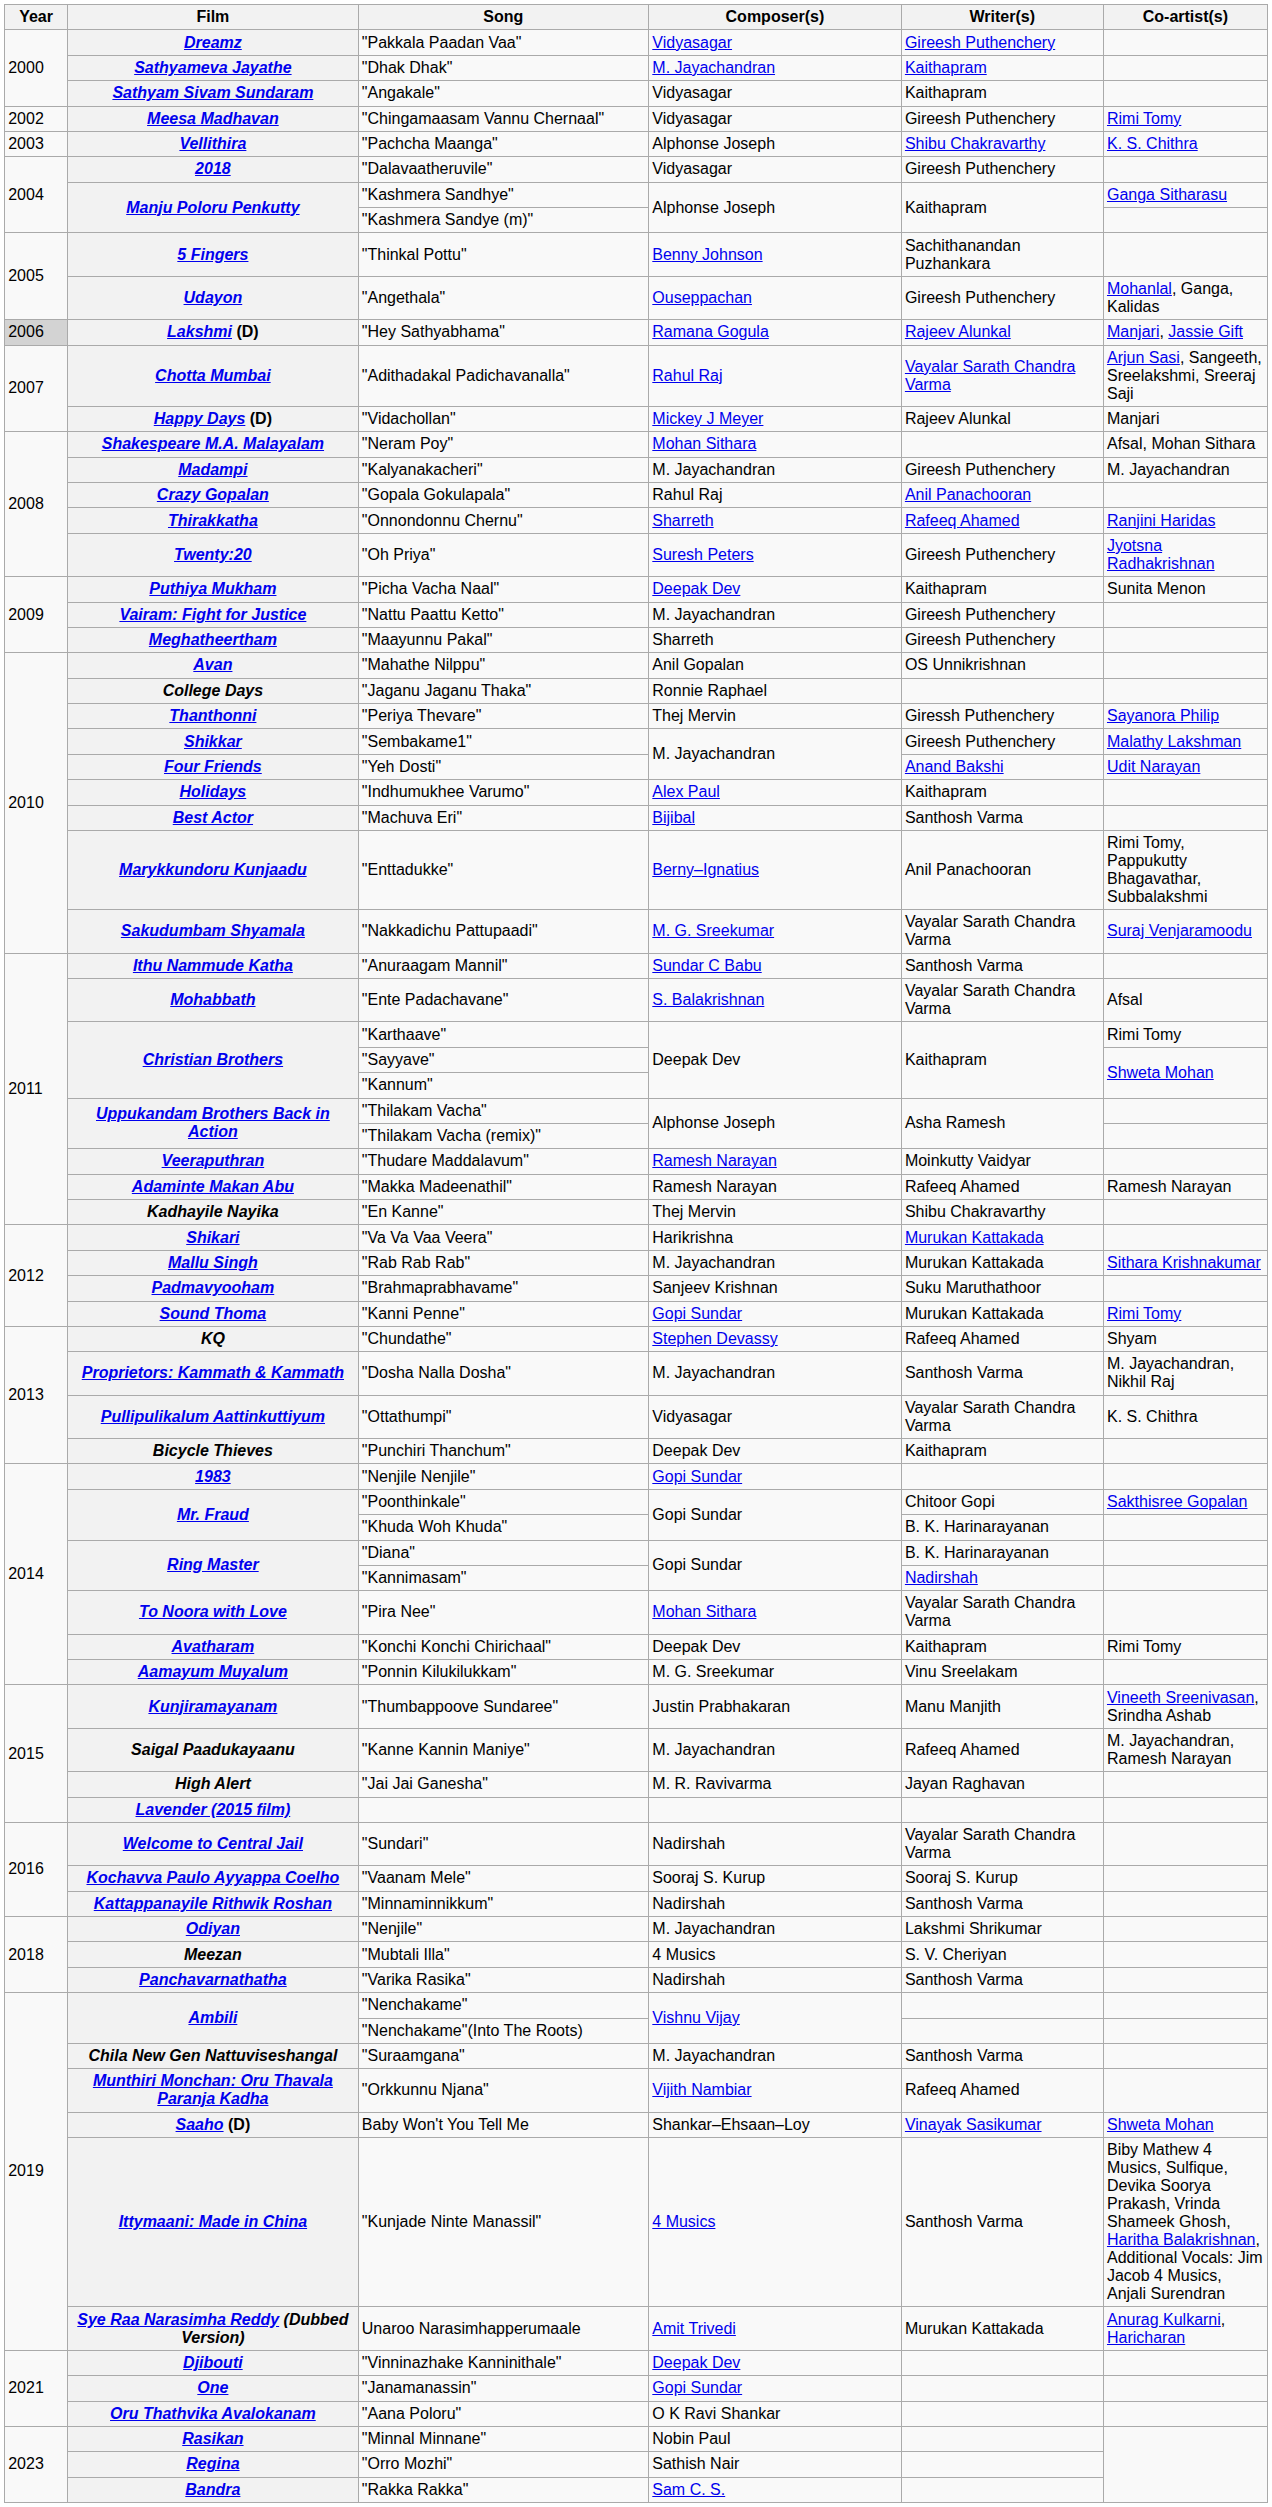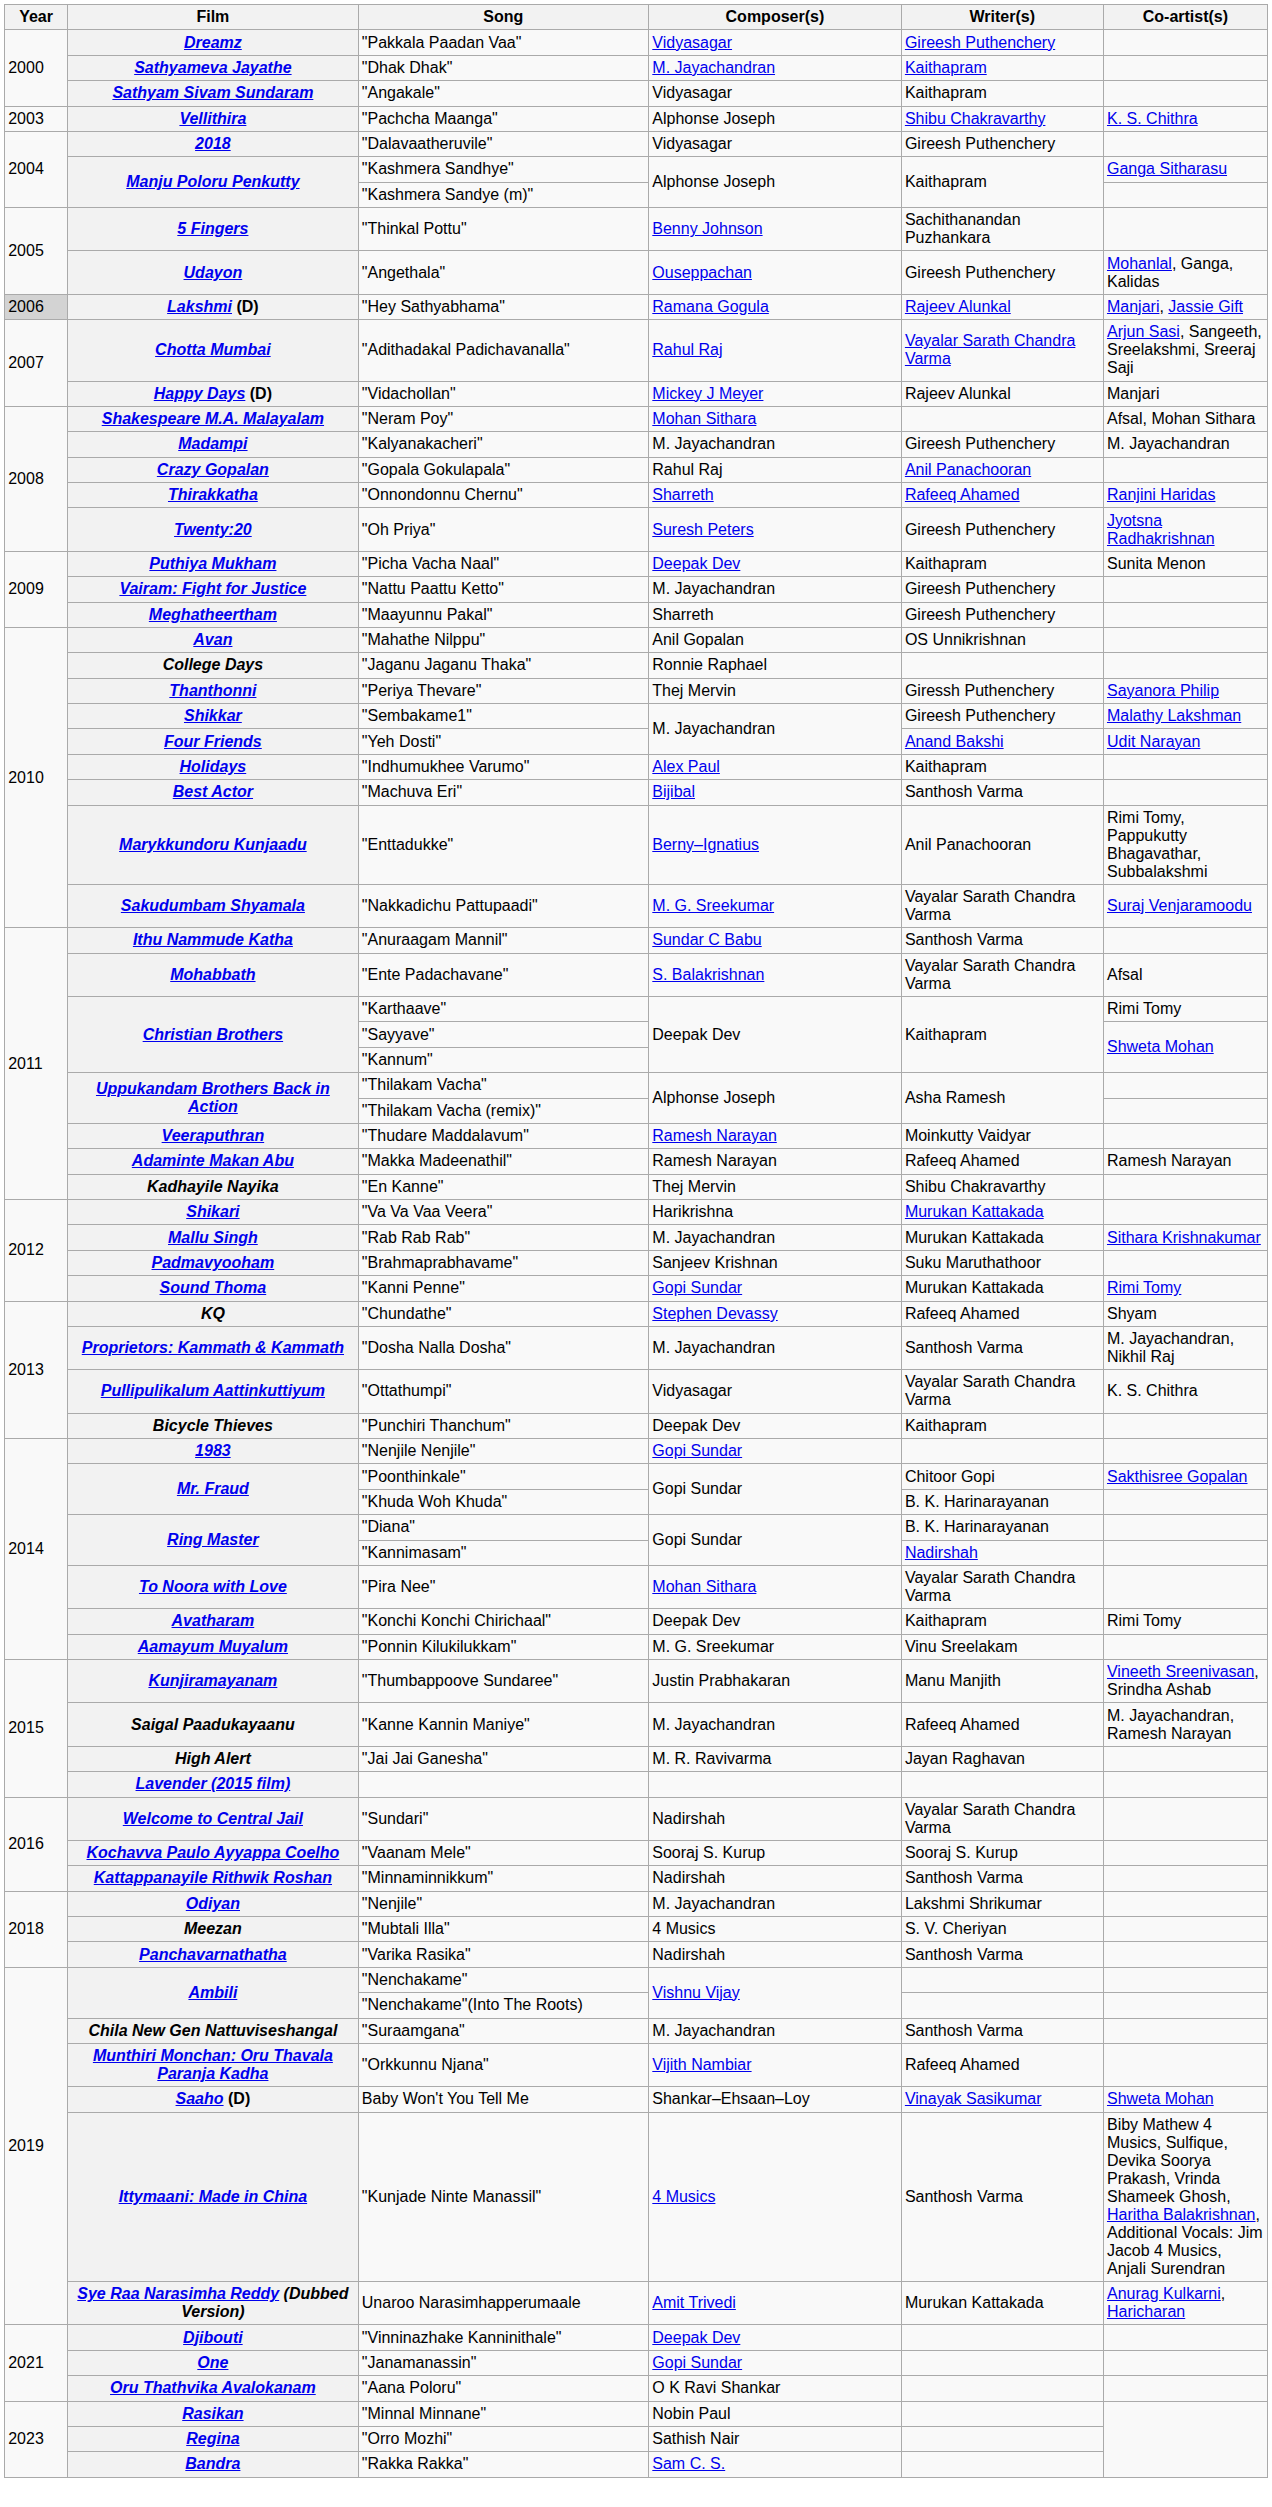- row: (483, 118)
